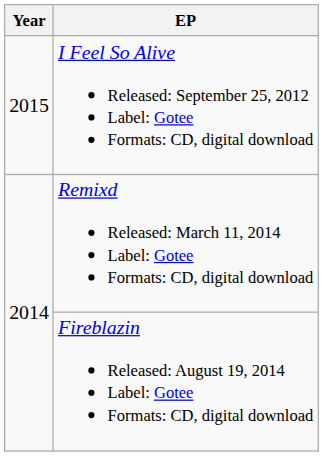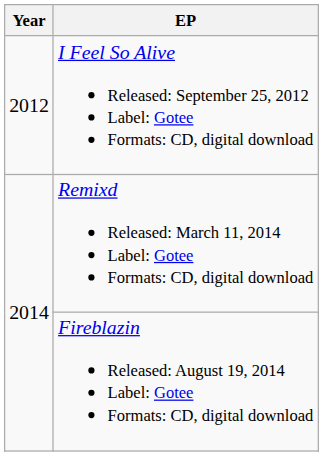(29, 105) 2015 -> (29, 105) 2012
